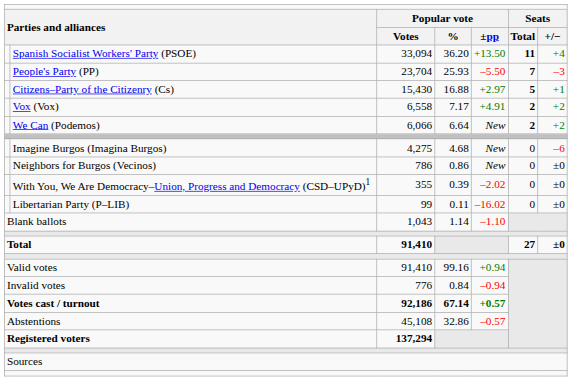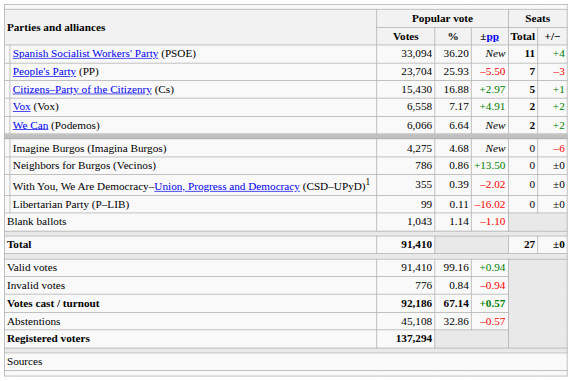(490, 54) +13.50 -> (495, 54) New
(495, 165) New -> (490, 165) +13.50
